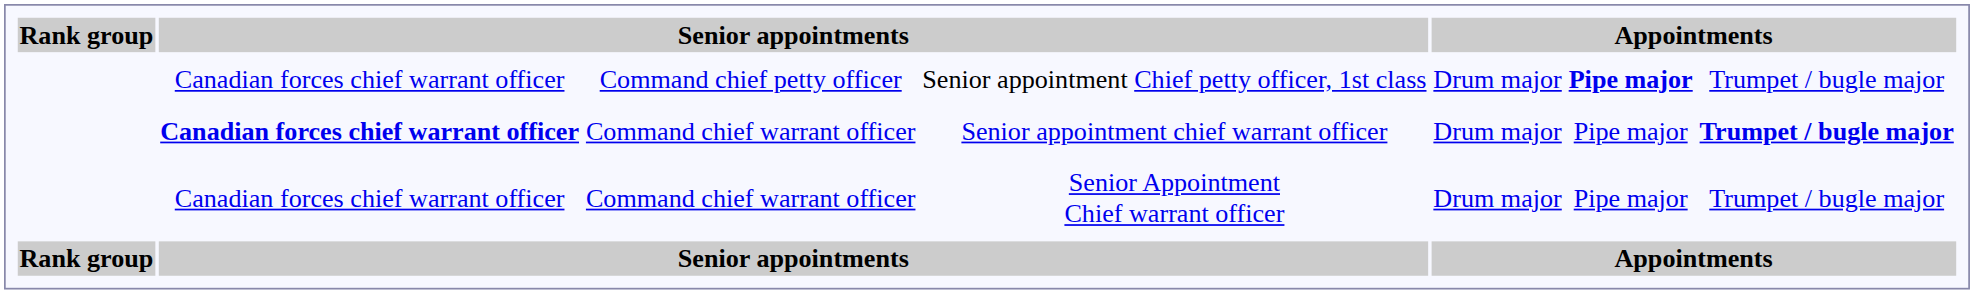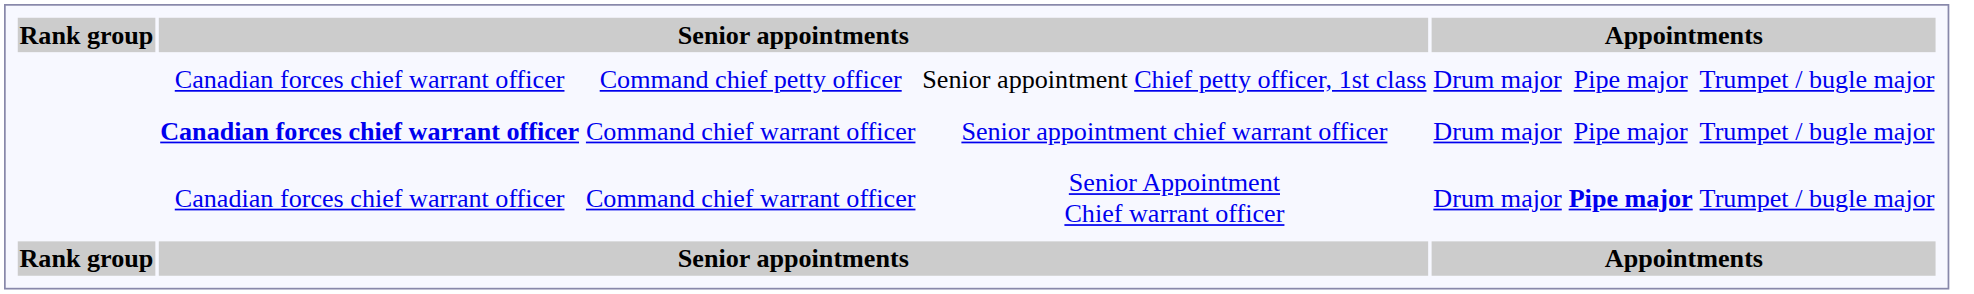(1631, 79) bold -> (1631, 79) normal
(1827, 130) bold -> (1817, 130) normal
(1631, 198) normal -> (1631, 198) bold
